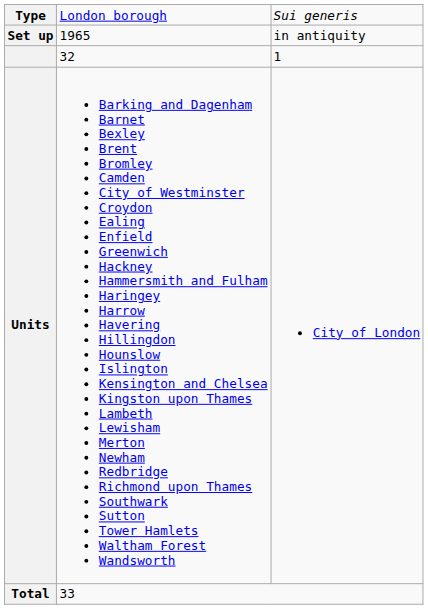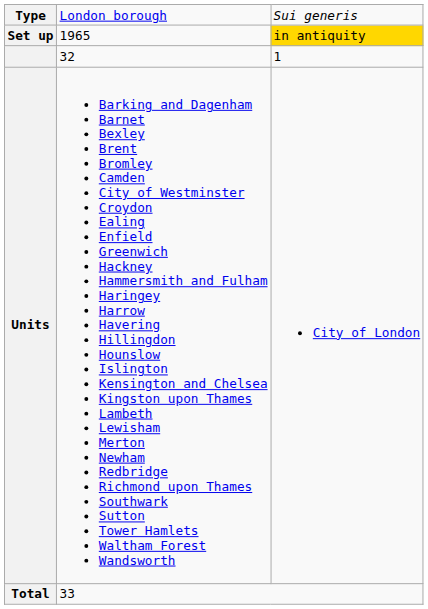(320, 36) no background -> (320, 36) gold background
